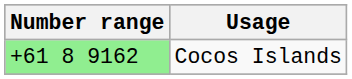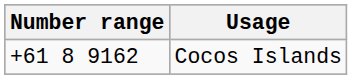(74, 57) lightgreen background -> (74, 57) no background
